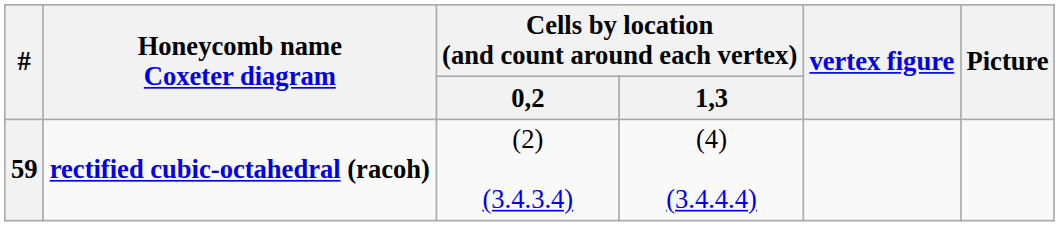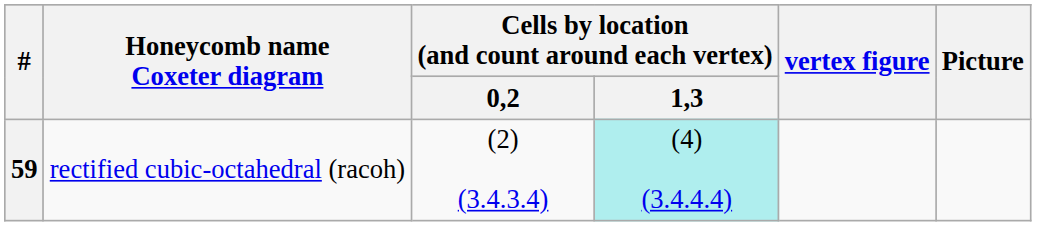(240, 169) bold -> (227, 169) normal
(711, 169) no background -> (687, 169) paleturquoise background
